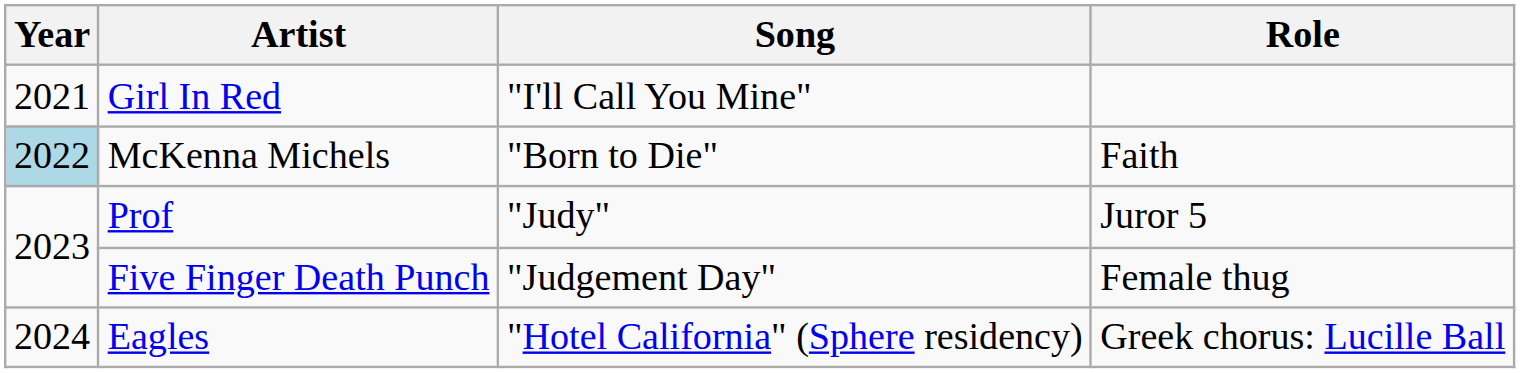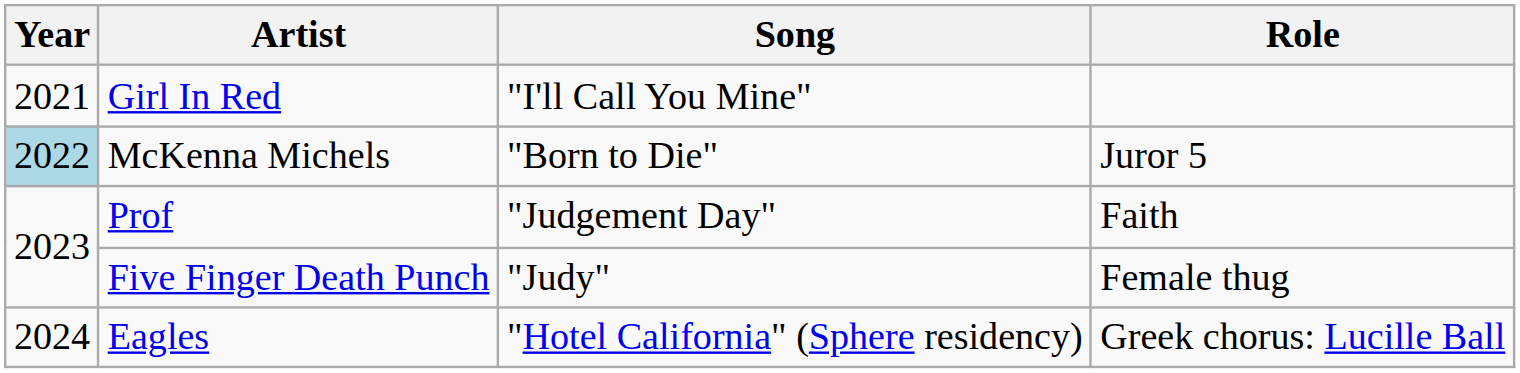(1139, 155) Faith -> (1154, 155) Juror 5
(559, 215) "Judy" -> (642, 215) "Judgement Day"
(1154, 215) Juror 5 -> (1139, 215) Faith
(642, 276) "Judgement Day" -> (559, 276) "Judy"
